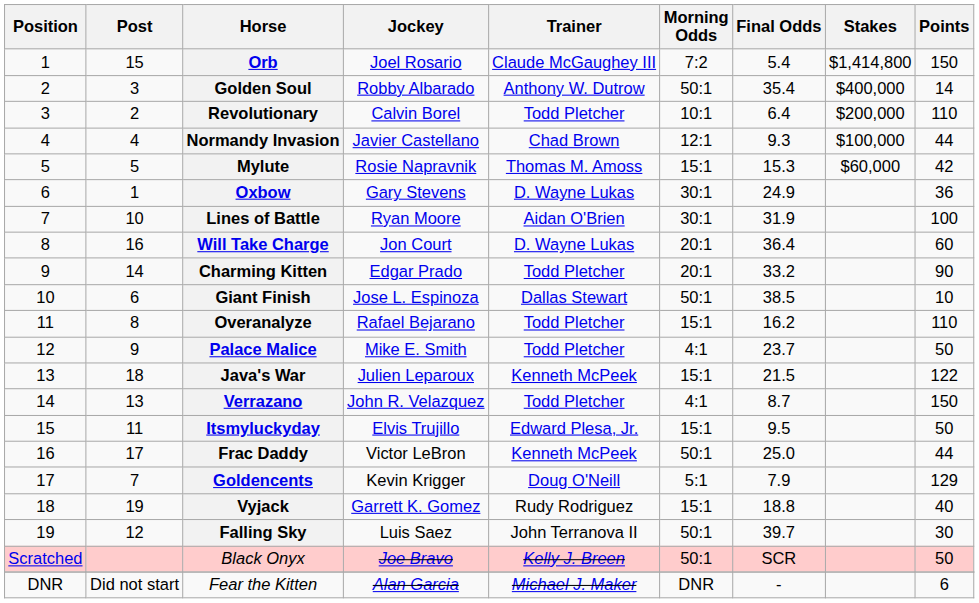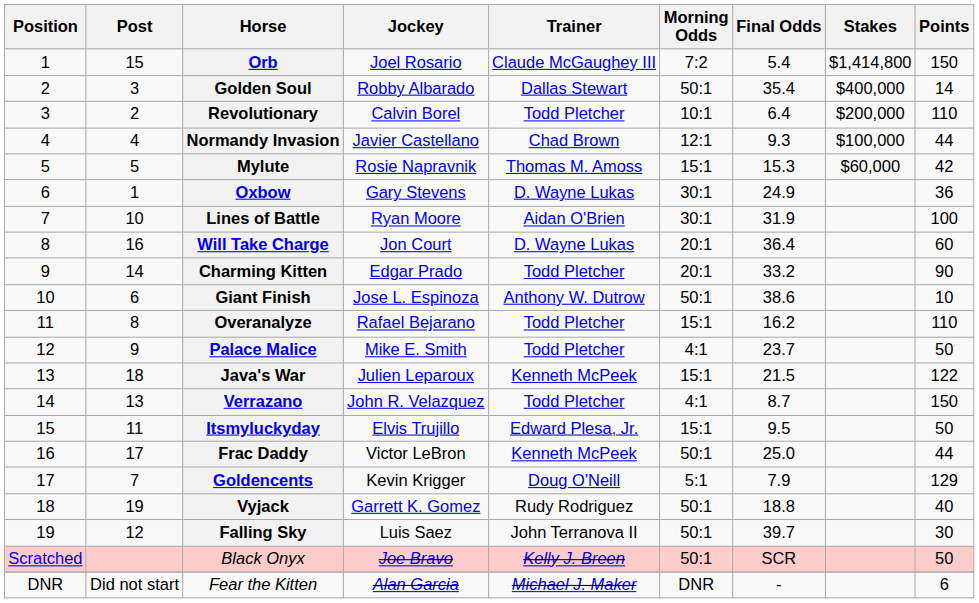(574, 88) Anthony W. Dutrow -> (574, 88) Dallas Stewart
(574, 297) Dallas Stewart -> (574, 297) Anthony W. Dutrow
(779, 297) 38.5 -> (779, 297) 38.6
(696, 506) 15:1 -> (696, 506) 50:1
